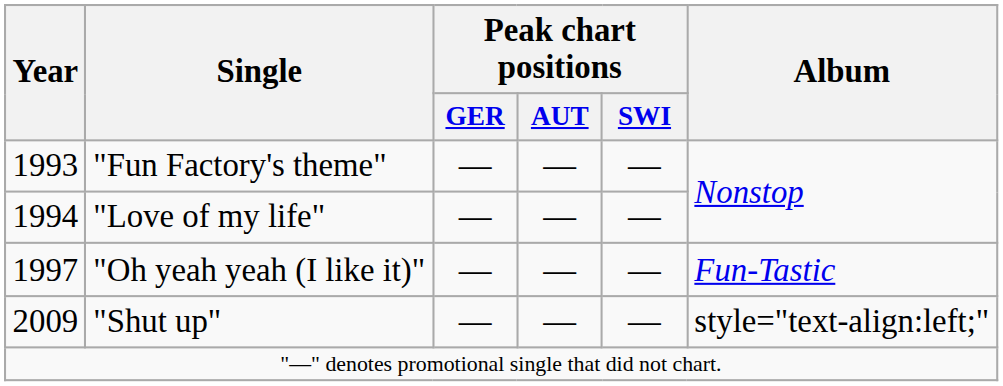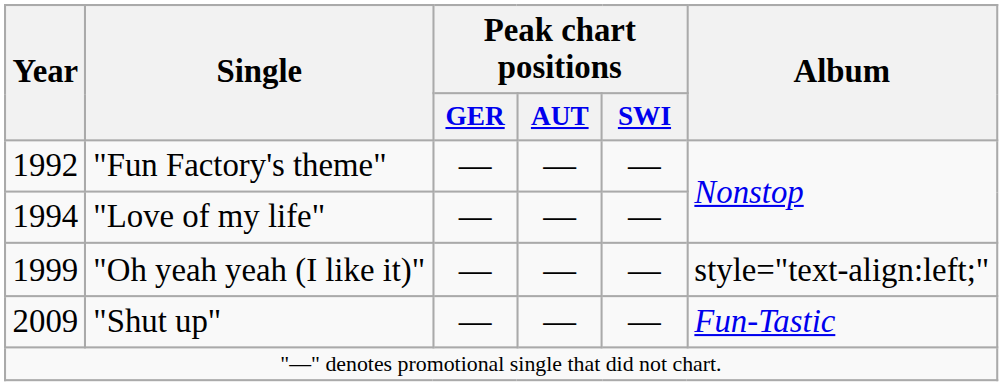(45, 165) 1993 -> (45, 165) 1992
(45, 269) 1997 -> (45, 269) 1999
(765, 269) Fun-Tastic -> (842, 269) style="text-align:left;"
(842, 321) style="text-align:left;" -> (765, 321) Fun-Tastic
